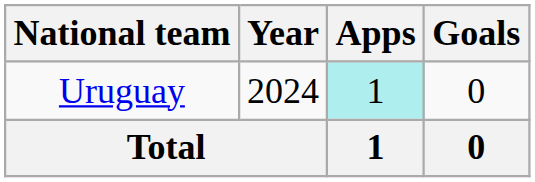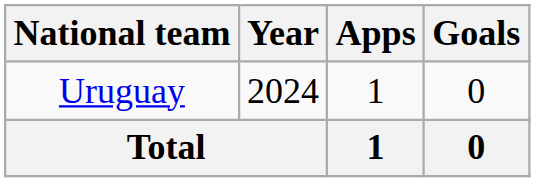(376, 90) paleturquoise background -> (376, 90) no background
